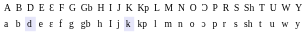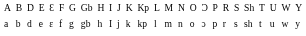(29, 24) lavender background -> (29, 24) no background
(128, 24) lavender background -> (128, 24) no background
